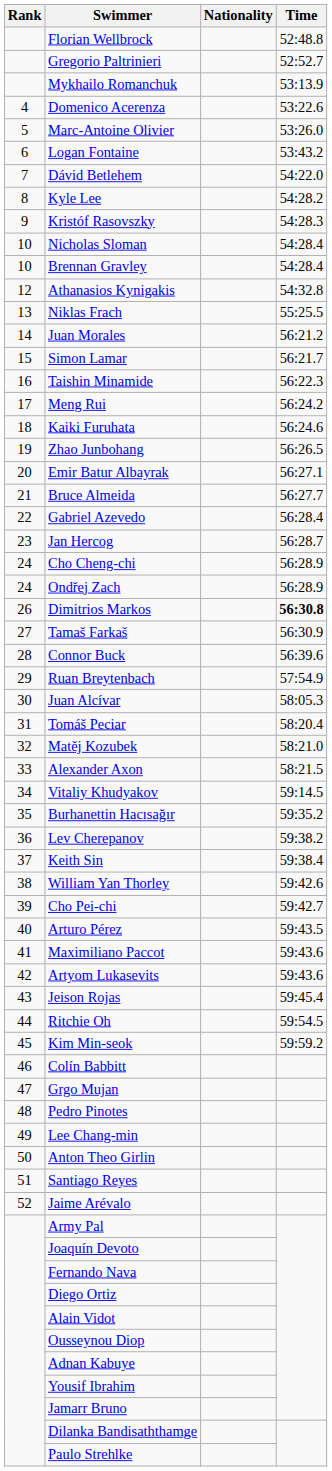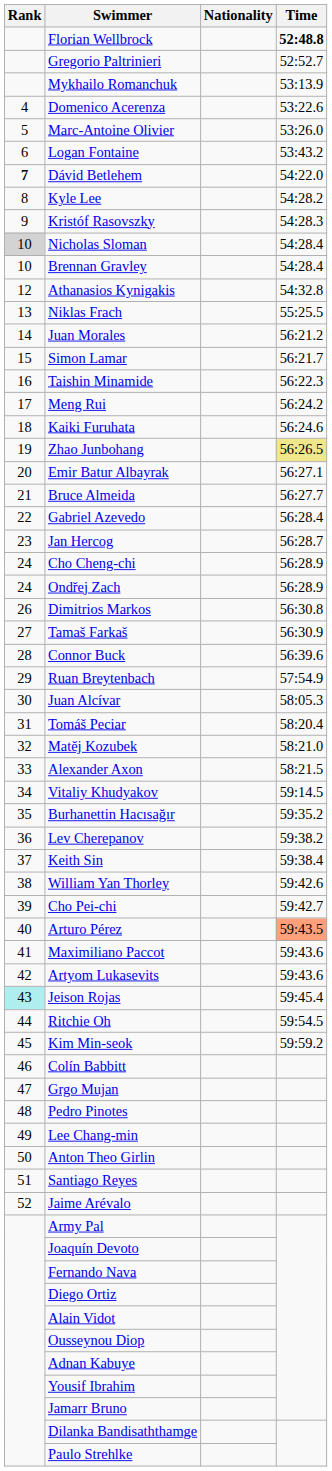(301, 38) normal -> (301, 38) bold
(25, 175) normal -> (25, 175) bold
(25, 244) no background -> (25, 244) lightgrey background
(301, 449) no background -> (301, 449) khaki background
(301, 609) bold -> (301, 609) normal
(301, 929) no background -> (301, 929) lightsalmon background
(25, 997) no background -> (25, 997) paleturquoise background
